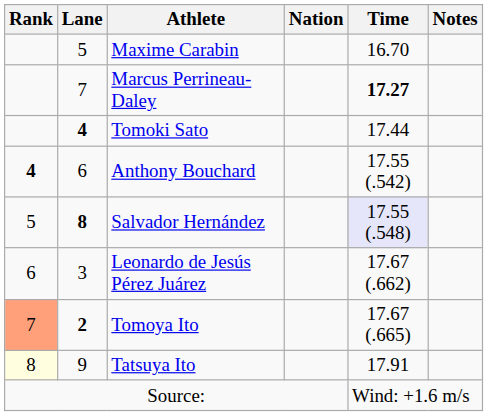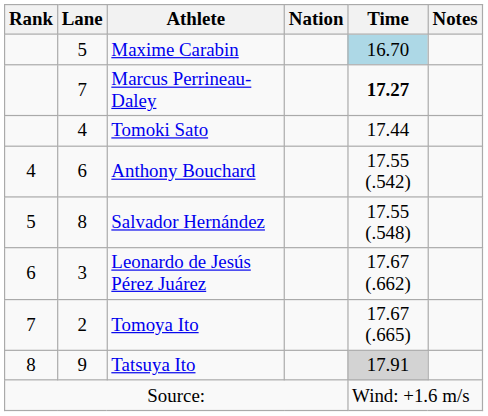(388, 49) no background -> (388, 49) lightblue background
(82, 130) bold -> (82, 130) normal
(31, 171) bold -> (31, 171) normal
(82, 222) bold -> (82, 222) normal
(388, 222) lavender background -> (388, 222) no background
(31, 324) lightsalmon background -> (31, 324) no background
(82, 324) bold -> (82, 324) normal
(31, 365) lightyellow background -> (31, 365) no background
(388, 365) no background -> (388, 365) lightgrey background
